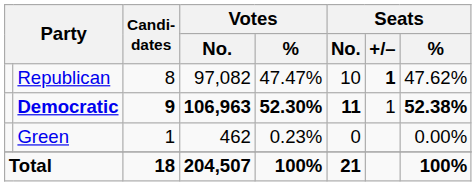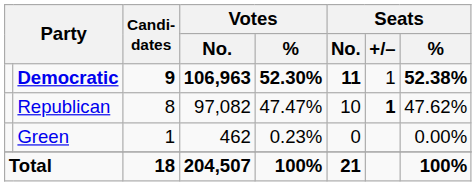rows swapped: (68, 107) <-> (64, 78)
